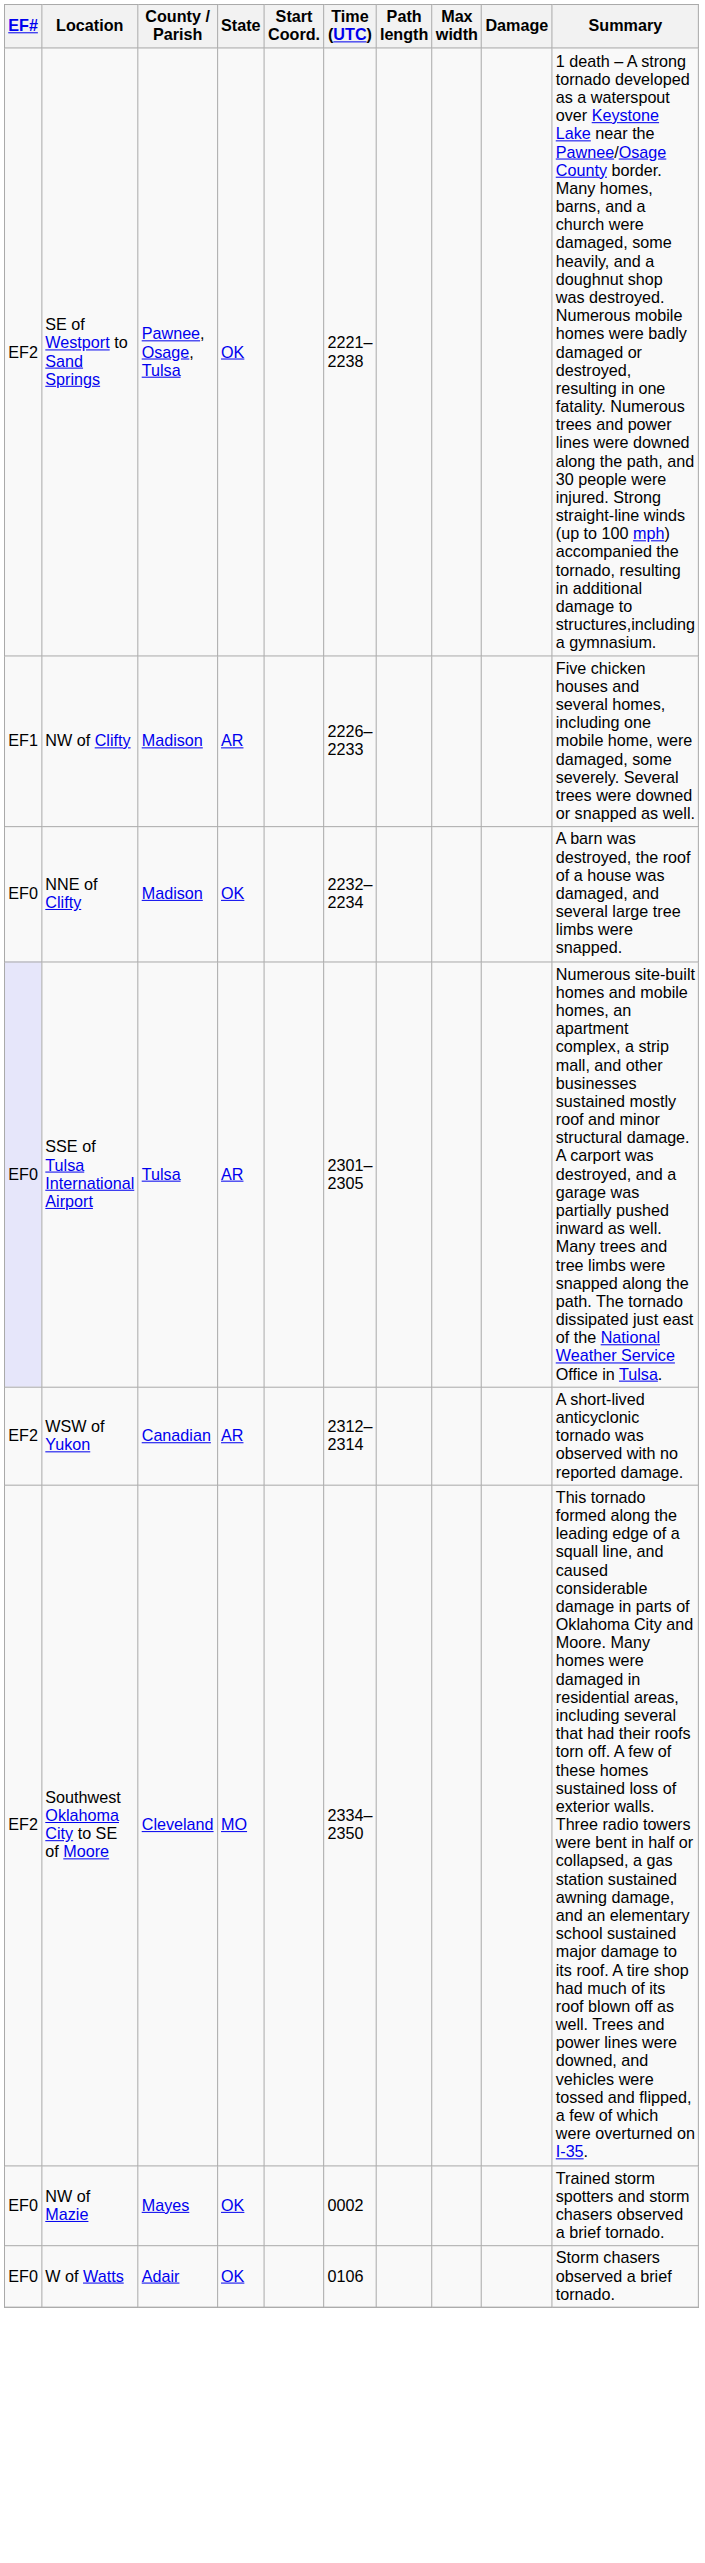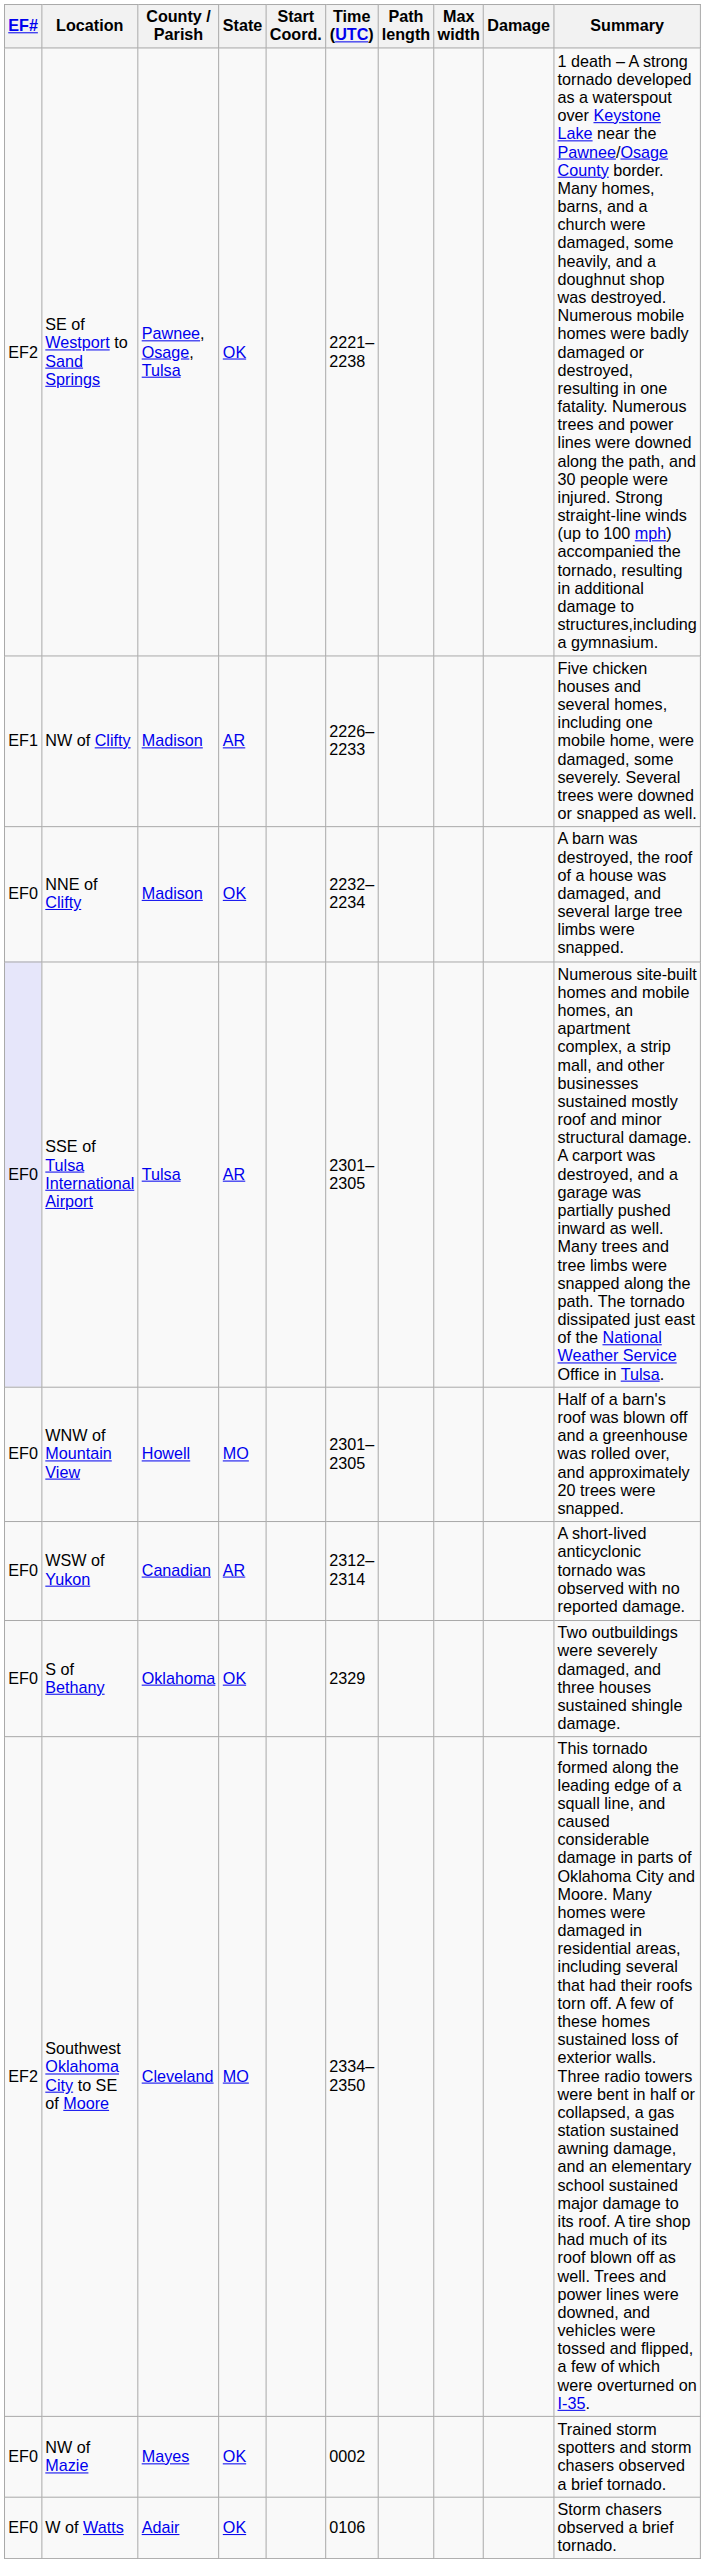+ row: (79, 1454)
(23, 1436) EF2 -> (23, 1570) EF0
+ row: (75, 1678)
